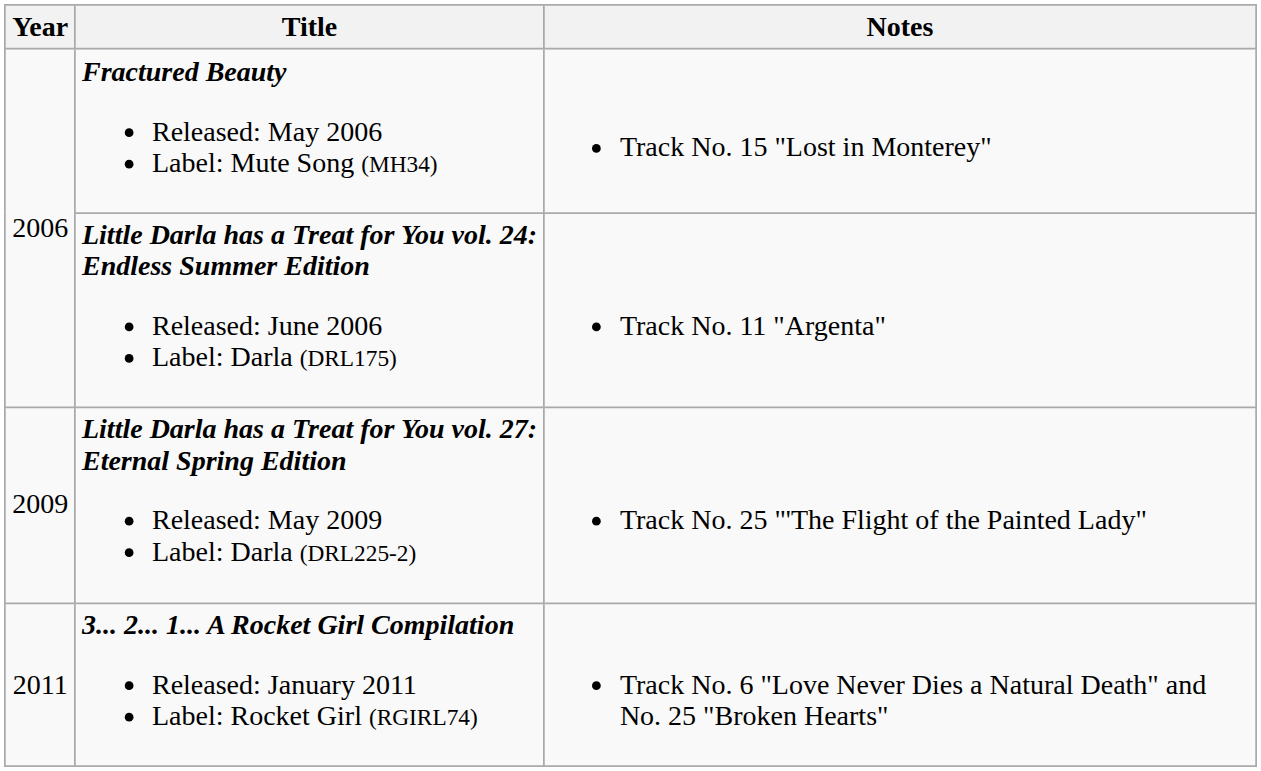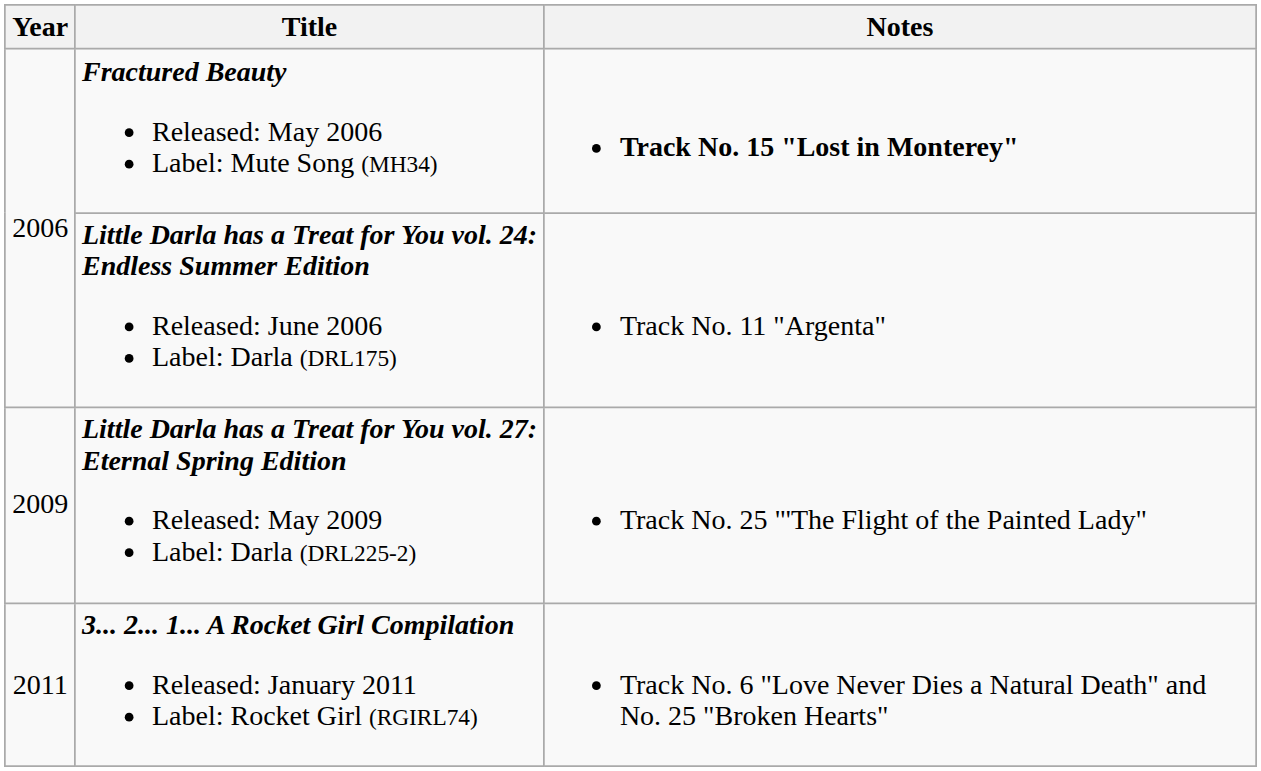(900, 147) normal -> (900, 147) bold
